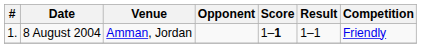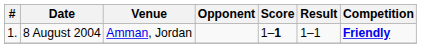(365, 33) normal -> (367, 33) bold
